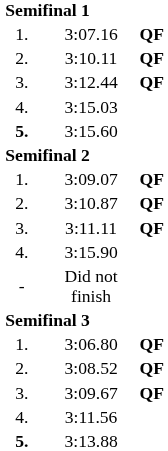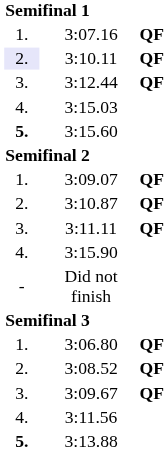(22, 58) no background -> (22, 58) lavender background
